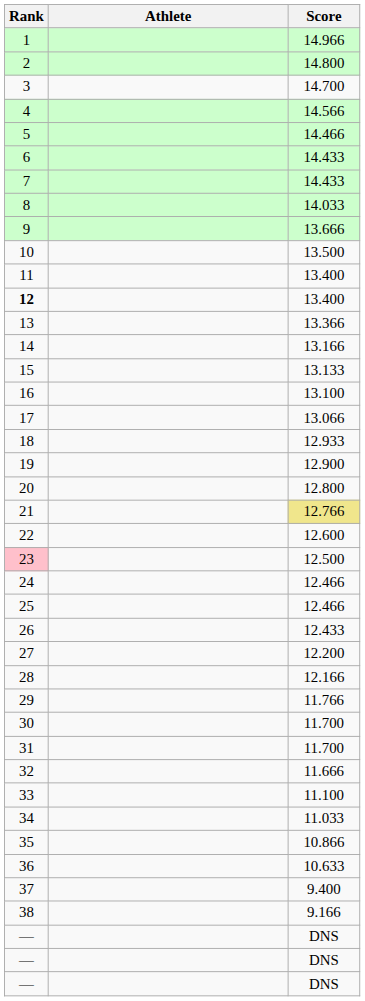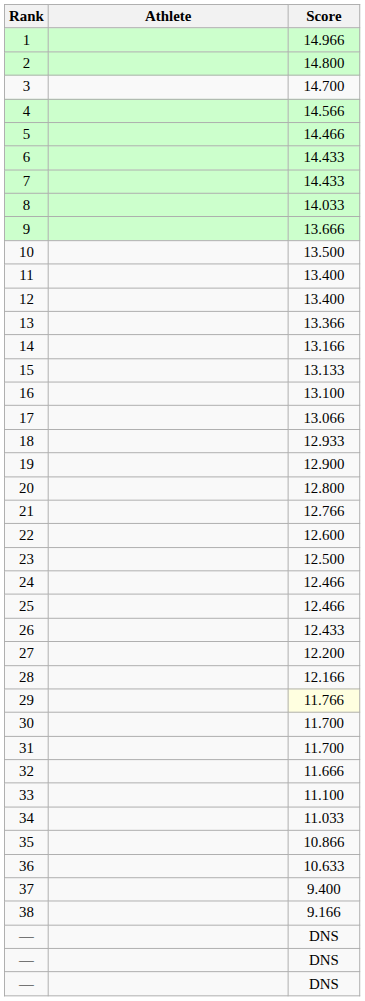(26, 299) bold -> (26, 299) normal
(324, 511) khaki background -> (324, 511) no background
(26, 559) pink background -> (26, 559) no background
(324, 700) no background -> (324, 700) lightyellow background
